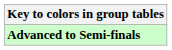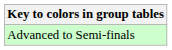(74, 34) bold -> (71, 34) normal
